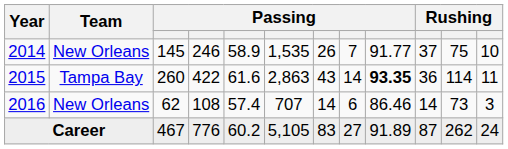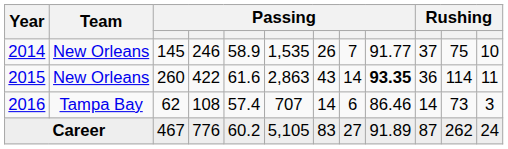(101, 78) Tampa Bay -> (101, 78) New Orleans
(101, 104) New Orleans -> (101, 104) Tampa Bay
